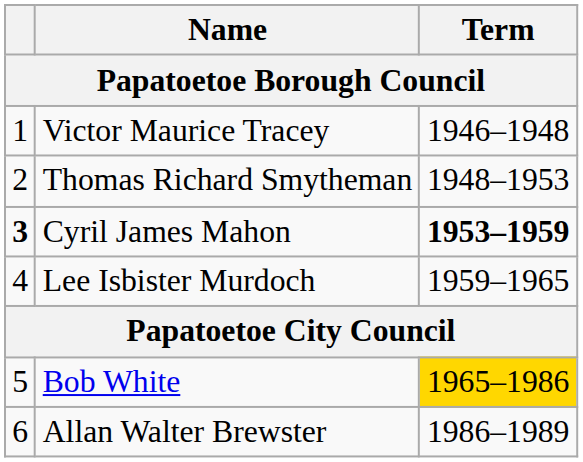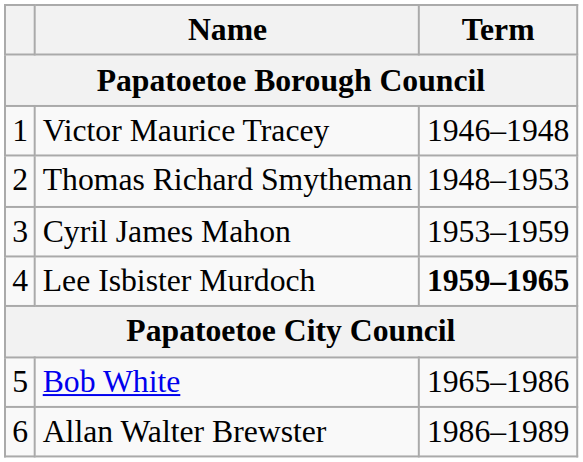(20, 230) bold -> (20, 230) normal
(498, 230) bold -> (498, 230) normal
(498, 280) normal -> (498, 280) bold
(498, 381) gold background -> (498, 381) no background
